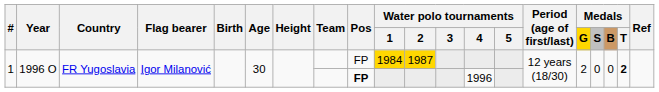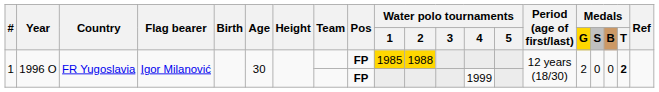(361, 59) normal -> (361, 59) bold
(390, 59) 1984 -> (390, 59) 1985
(420, 59) 1987 -> (420, 59) 1988
(479, 78) 1996 -> (479, 78) 1999
